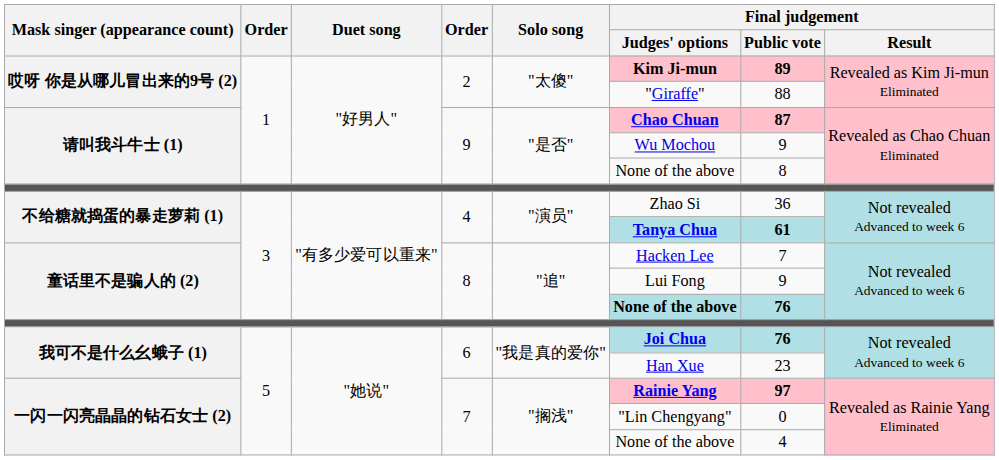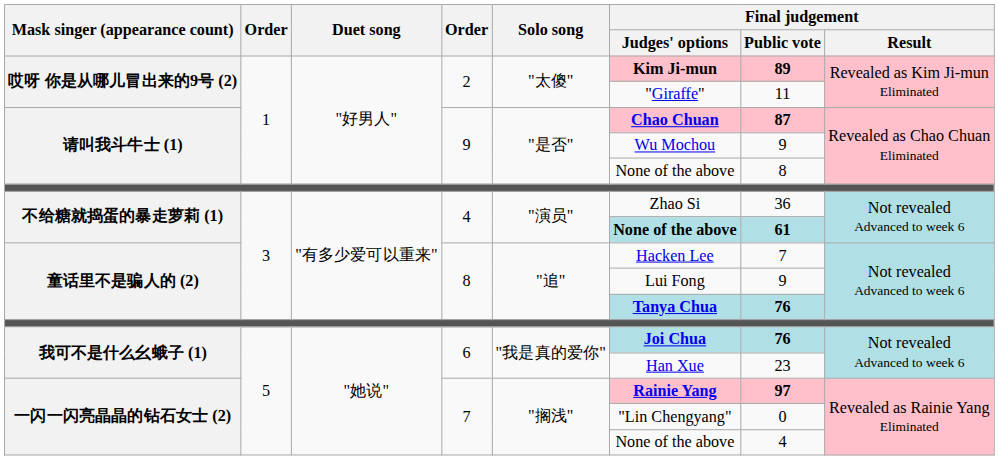(782, 94) 88 -> (782, 94) 11
(675, 229) Tanya Chua -> (675, 229) None of the above
(675, 306) None of the above -> (675, 306) Tanya Chua
